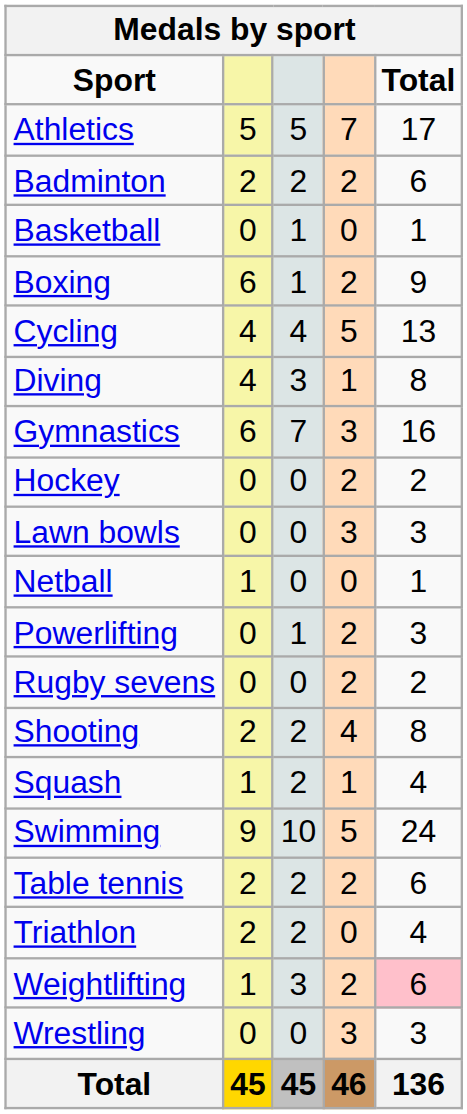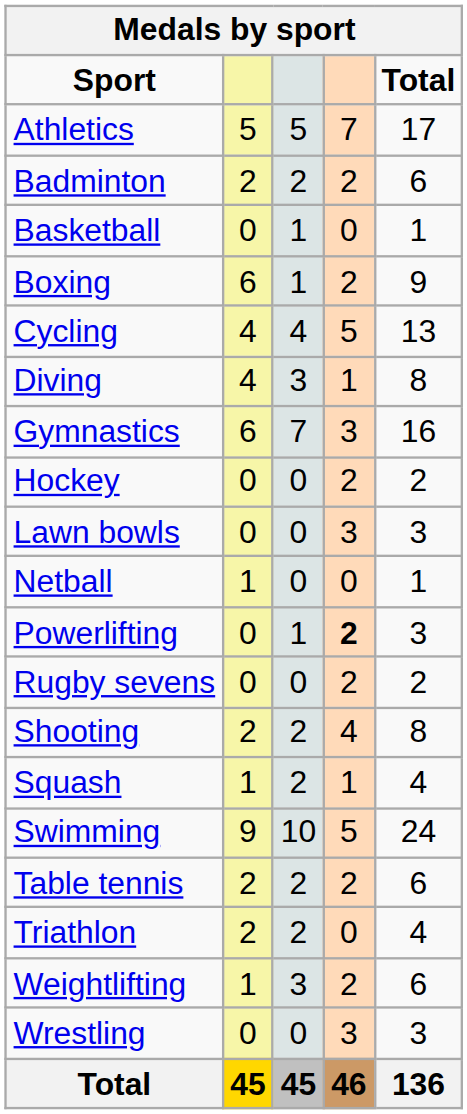(349, 632) normal -> (349, 632) bold
(418, 983) pink background -> (418, 983) no background
